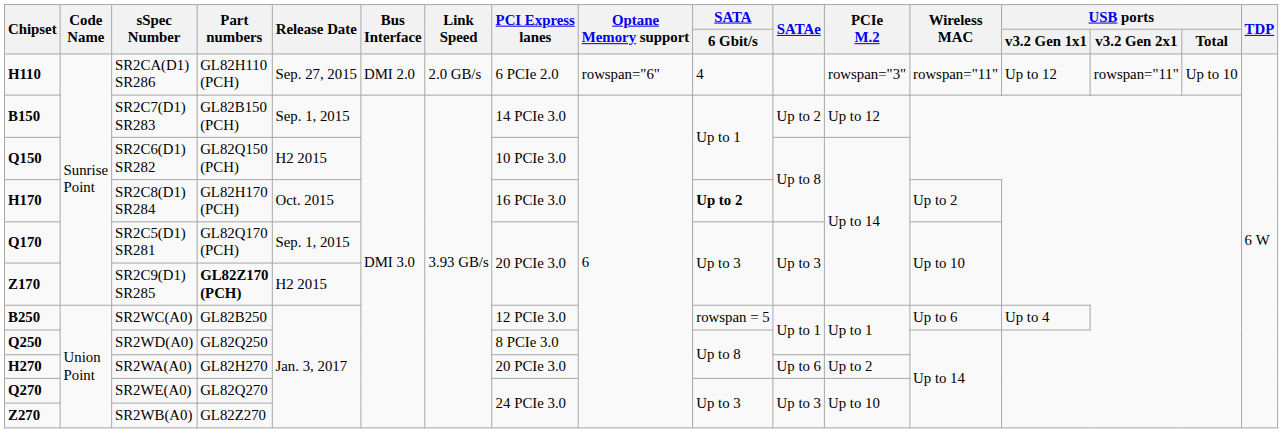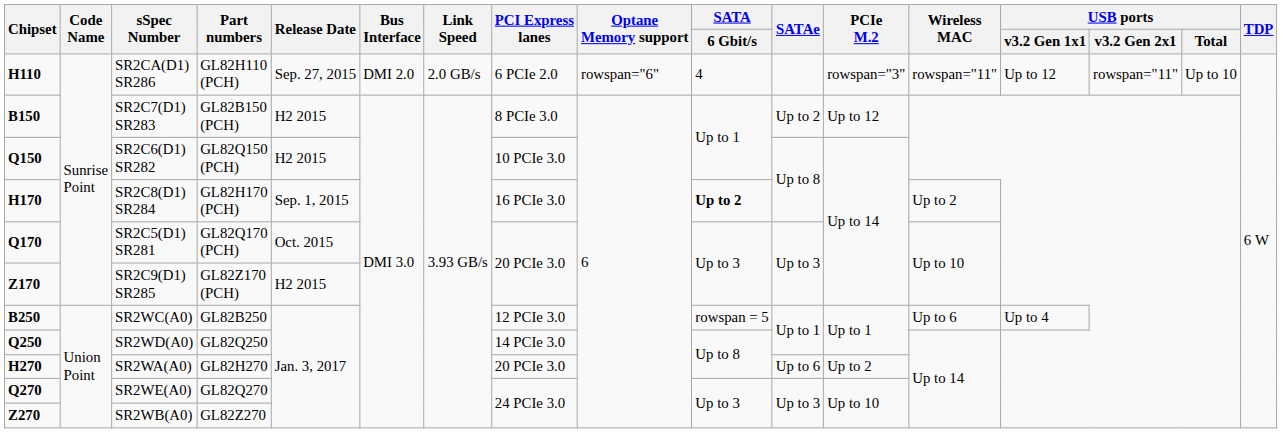(313, 116) Sep. 1, 2015 -> (300, 116) H2 2015
(531, 116) 14 PCIe 3.0 -> (526, 116) 8 PCIe 3.0
(305, 200) Oct. 2015 -> (312, 200) Sep. 1, 2015
(313, 242) Sep. 1, 2015 -> (304, 242) Oct. 2015
(234, 284) bold -> (233, 284) normal
(527, 342) 8 PCIe 3.0 -> (530, 342) 14 PCIe 3.0
